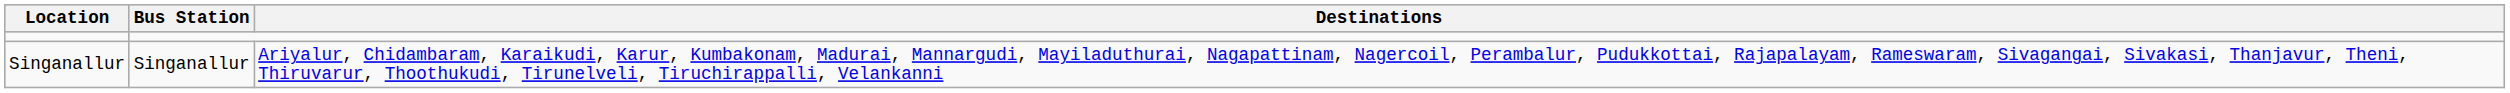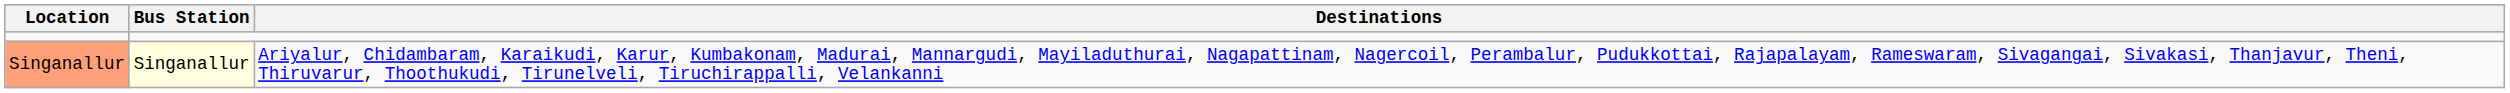(67, 64) no background -> (67, 64) lightsalmon background
(192, 64) no background -> (192, 64) lightyellow background
